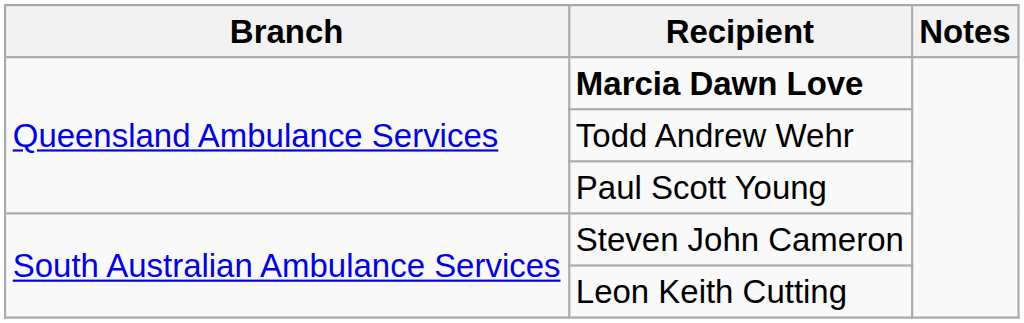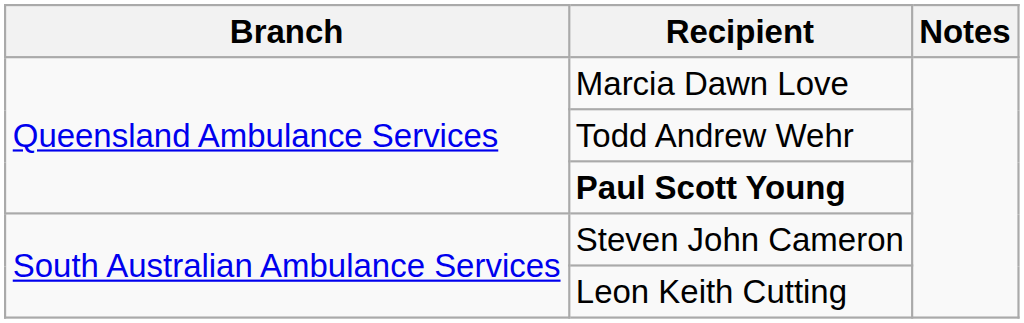(720, 84) bold -> (712, 84) normal
(701, 188) normal -> (711, 188) bold
